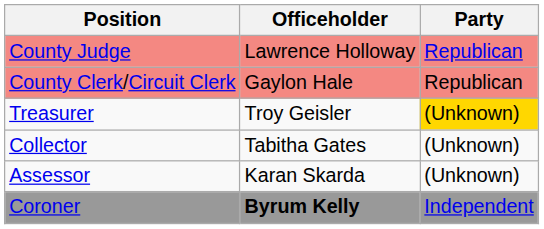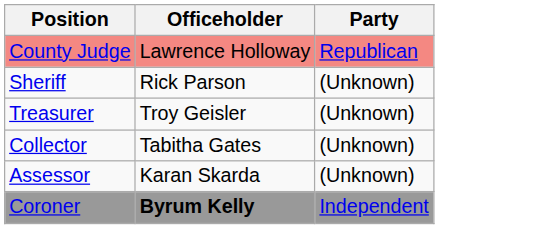- row: (122, 82)
+ row: (37, 82)
(472, 113) gold background -> (367, 113) no background
